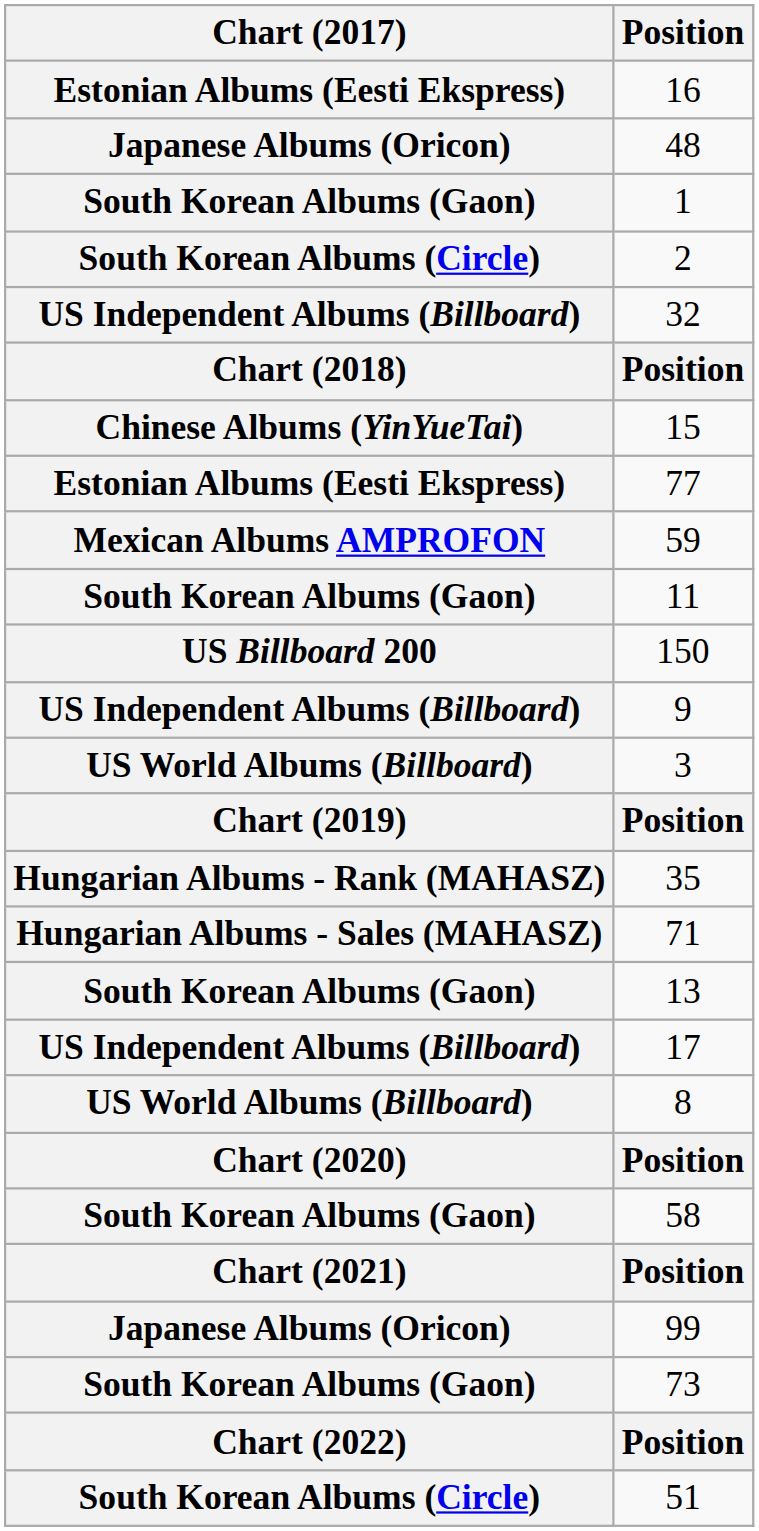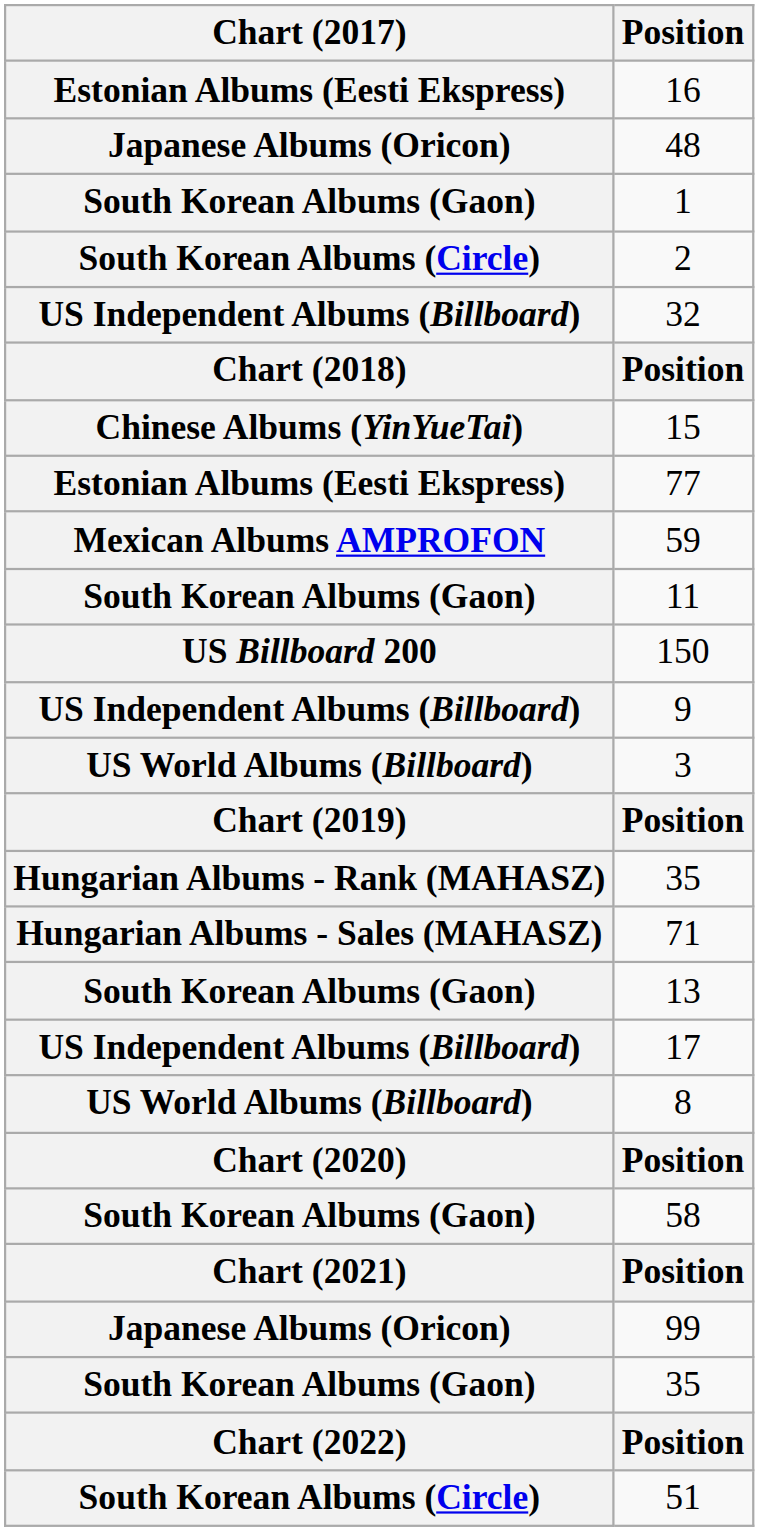(683, 1384) 73 -> (683, 1384) 35
